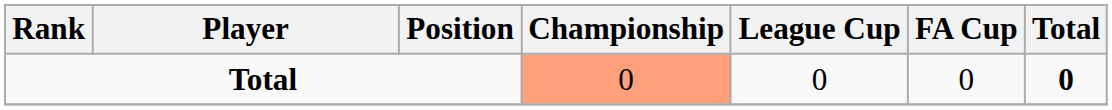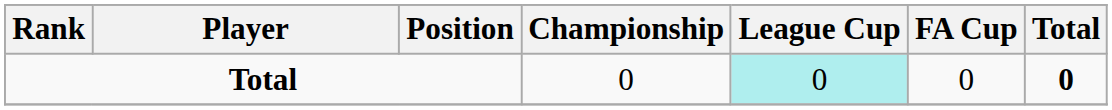(626, 78) lightsalmon background -> (626, 78) no background
(820, 78) no background -> (820, 78) paleturquoise background
